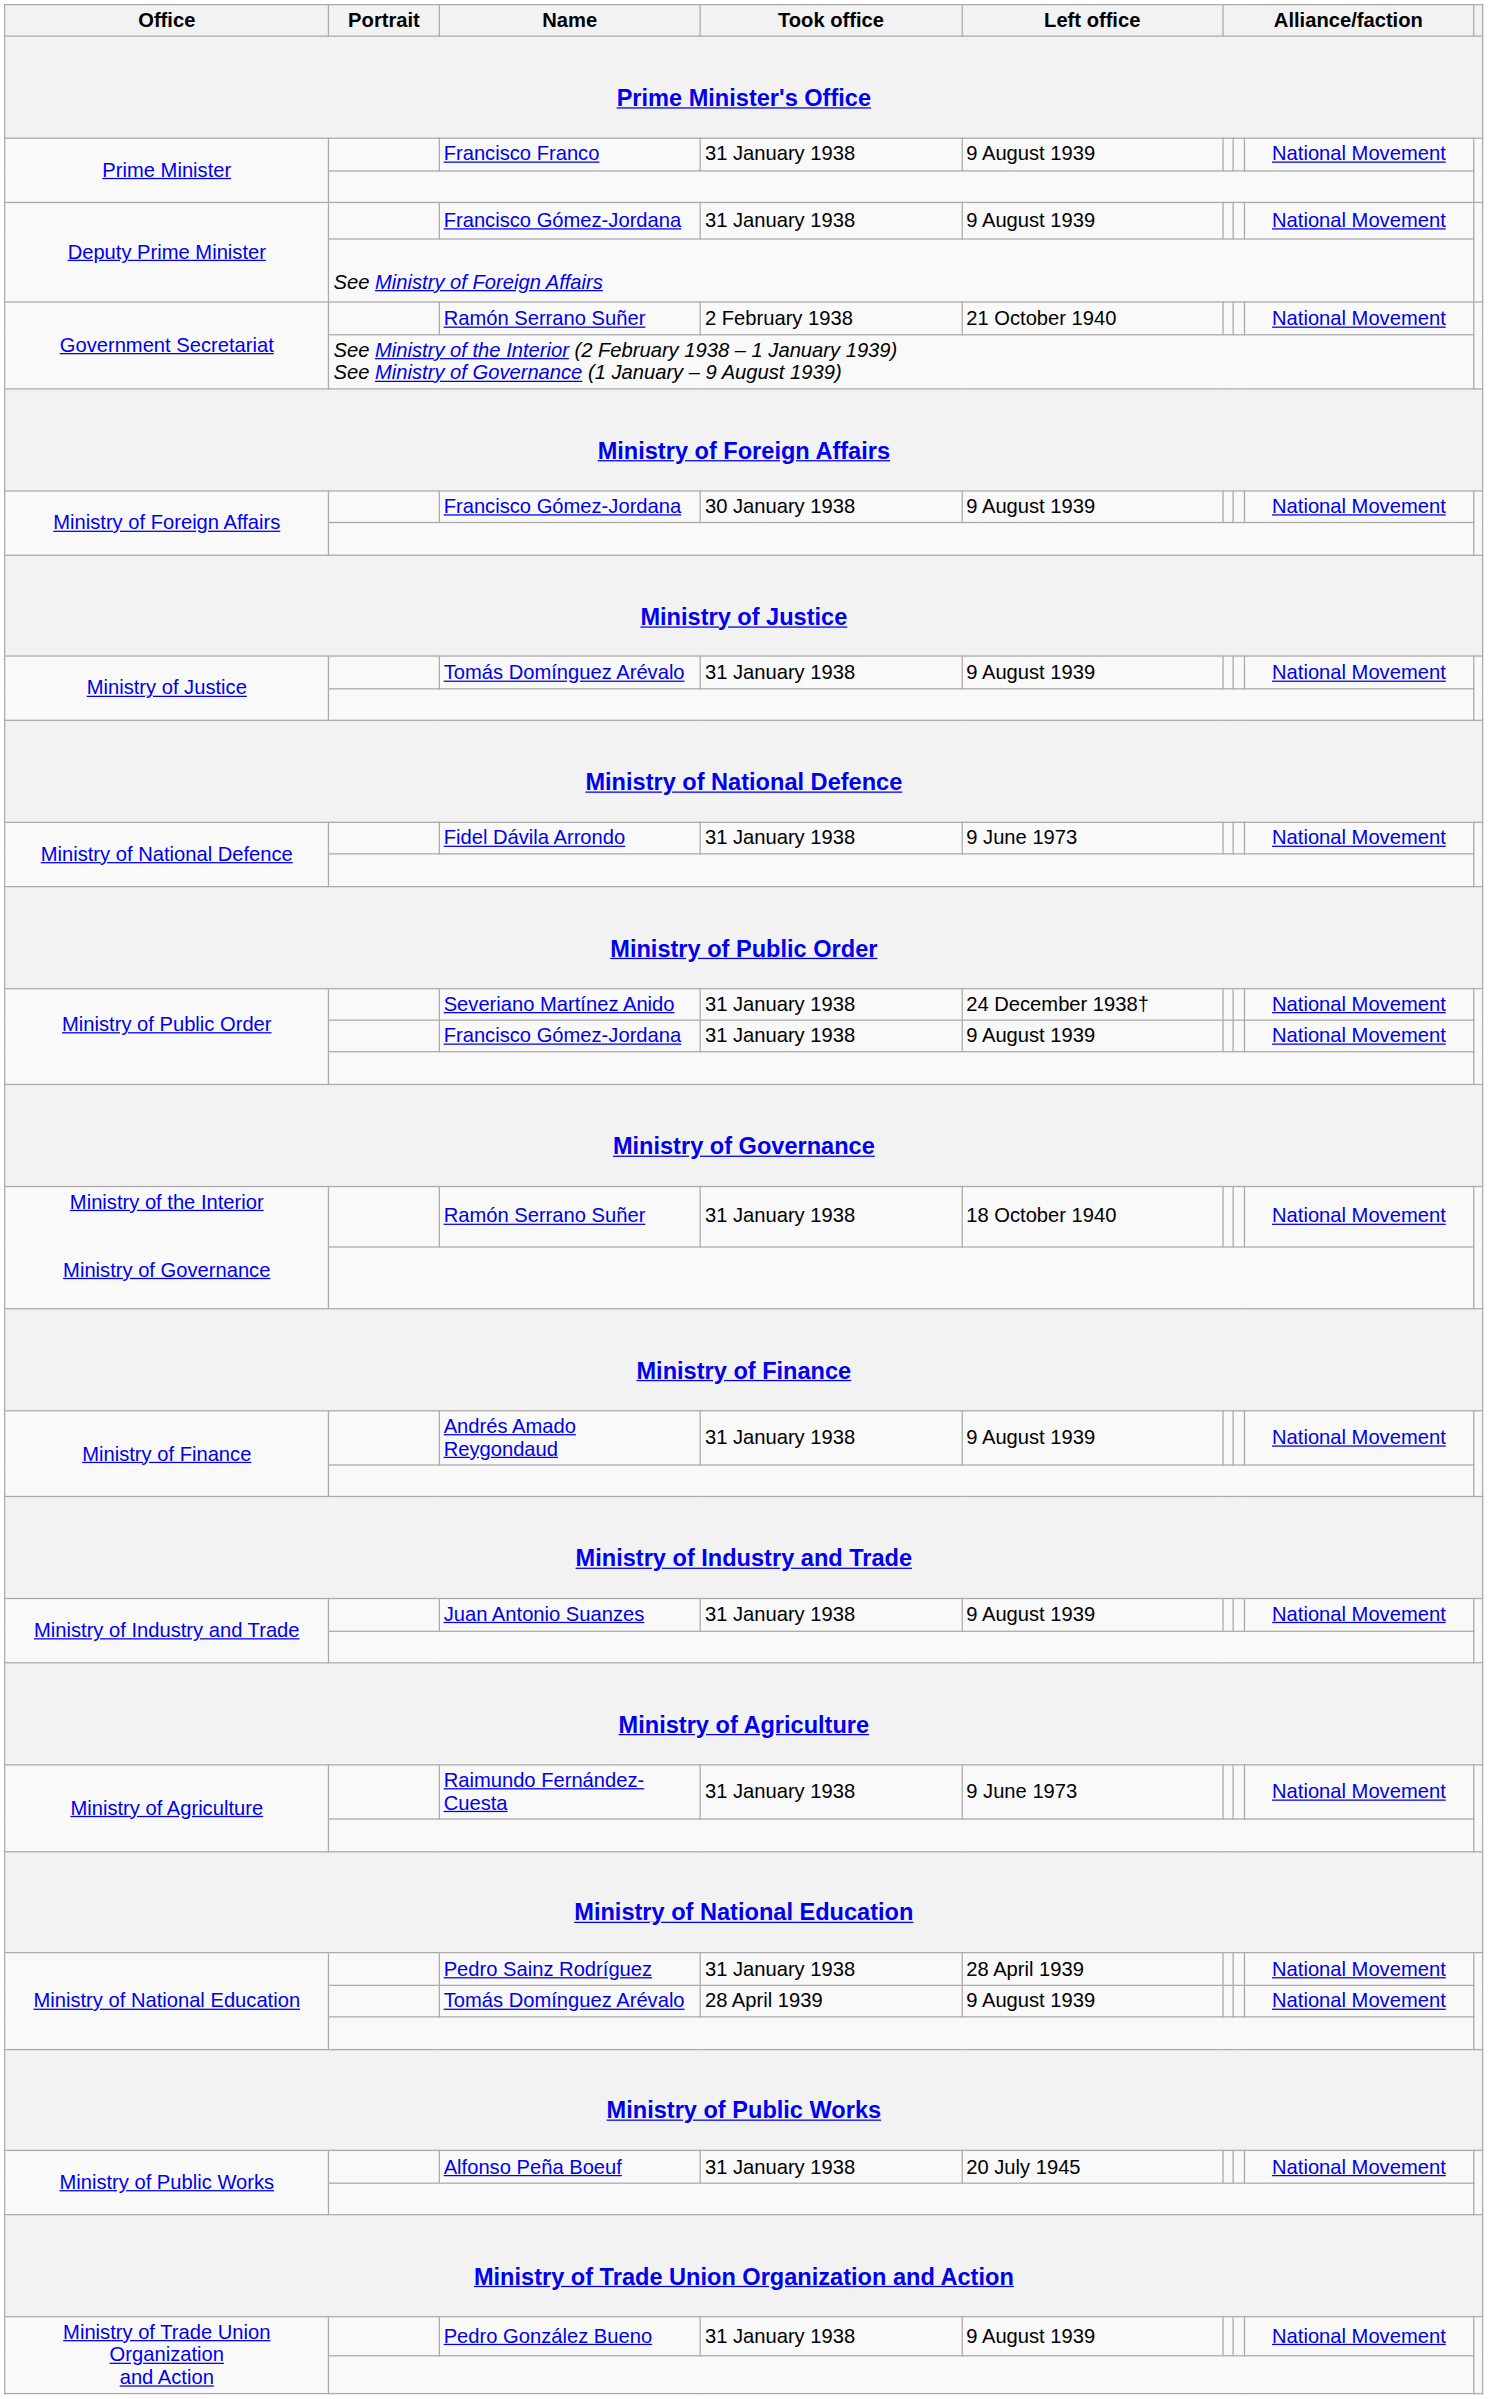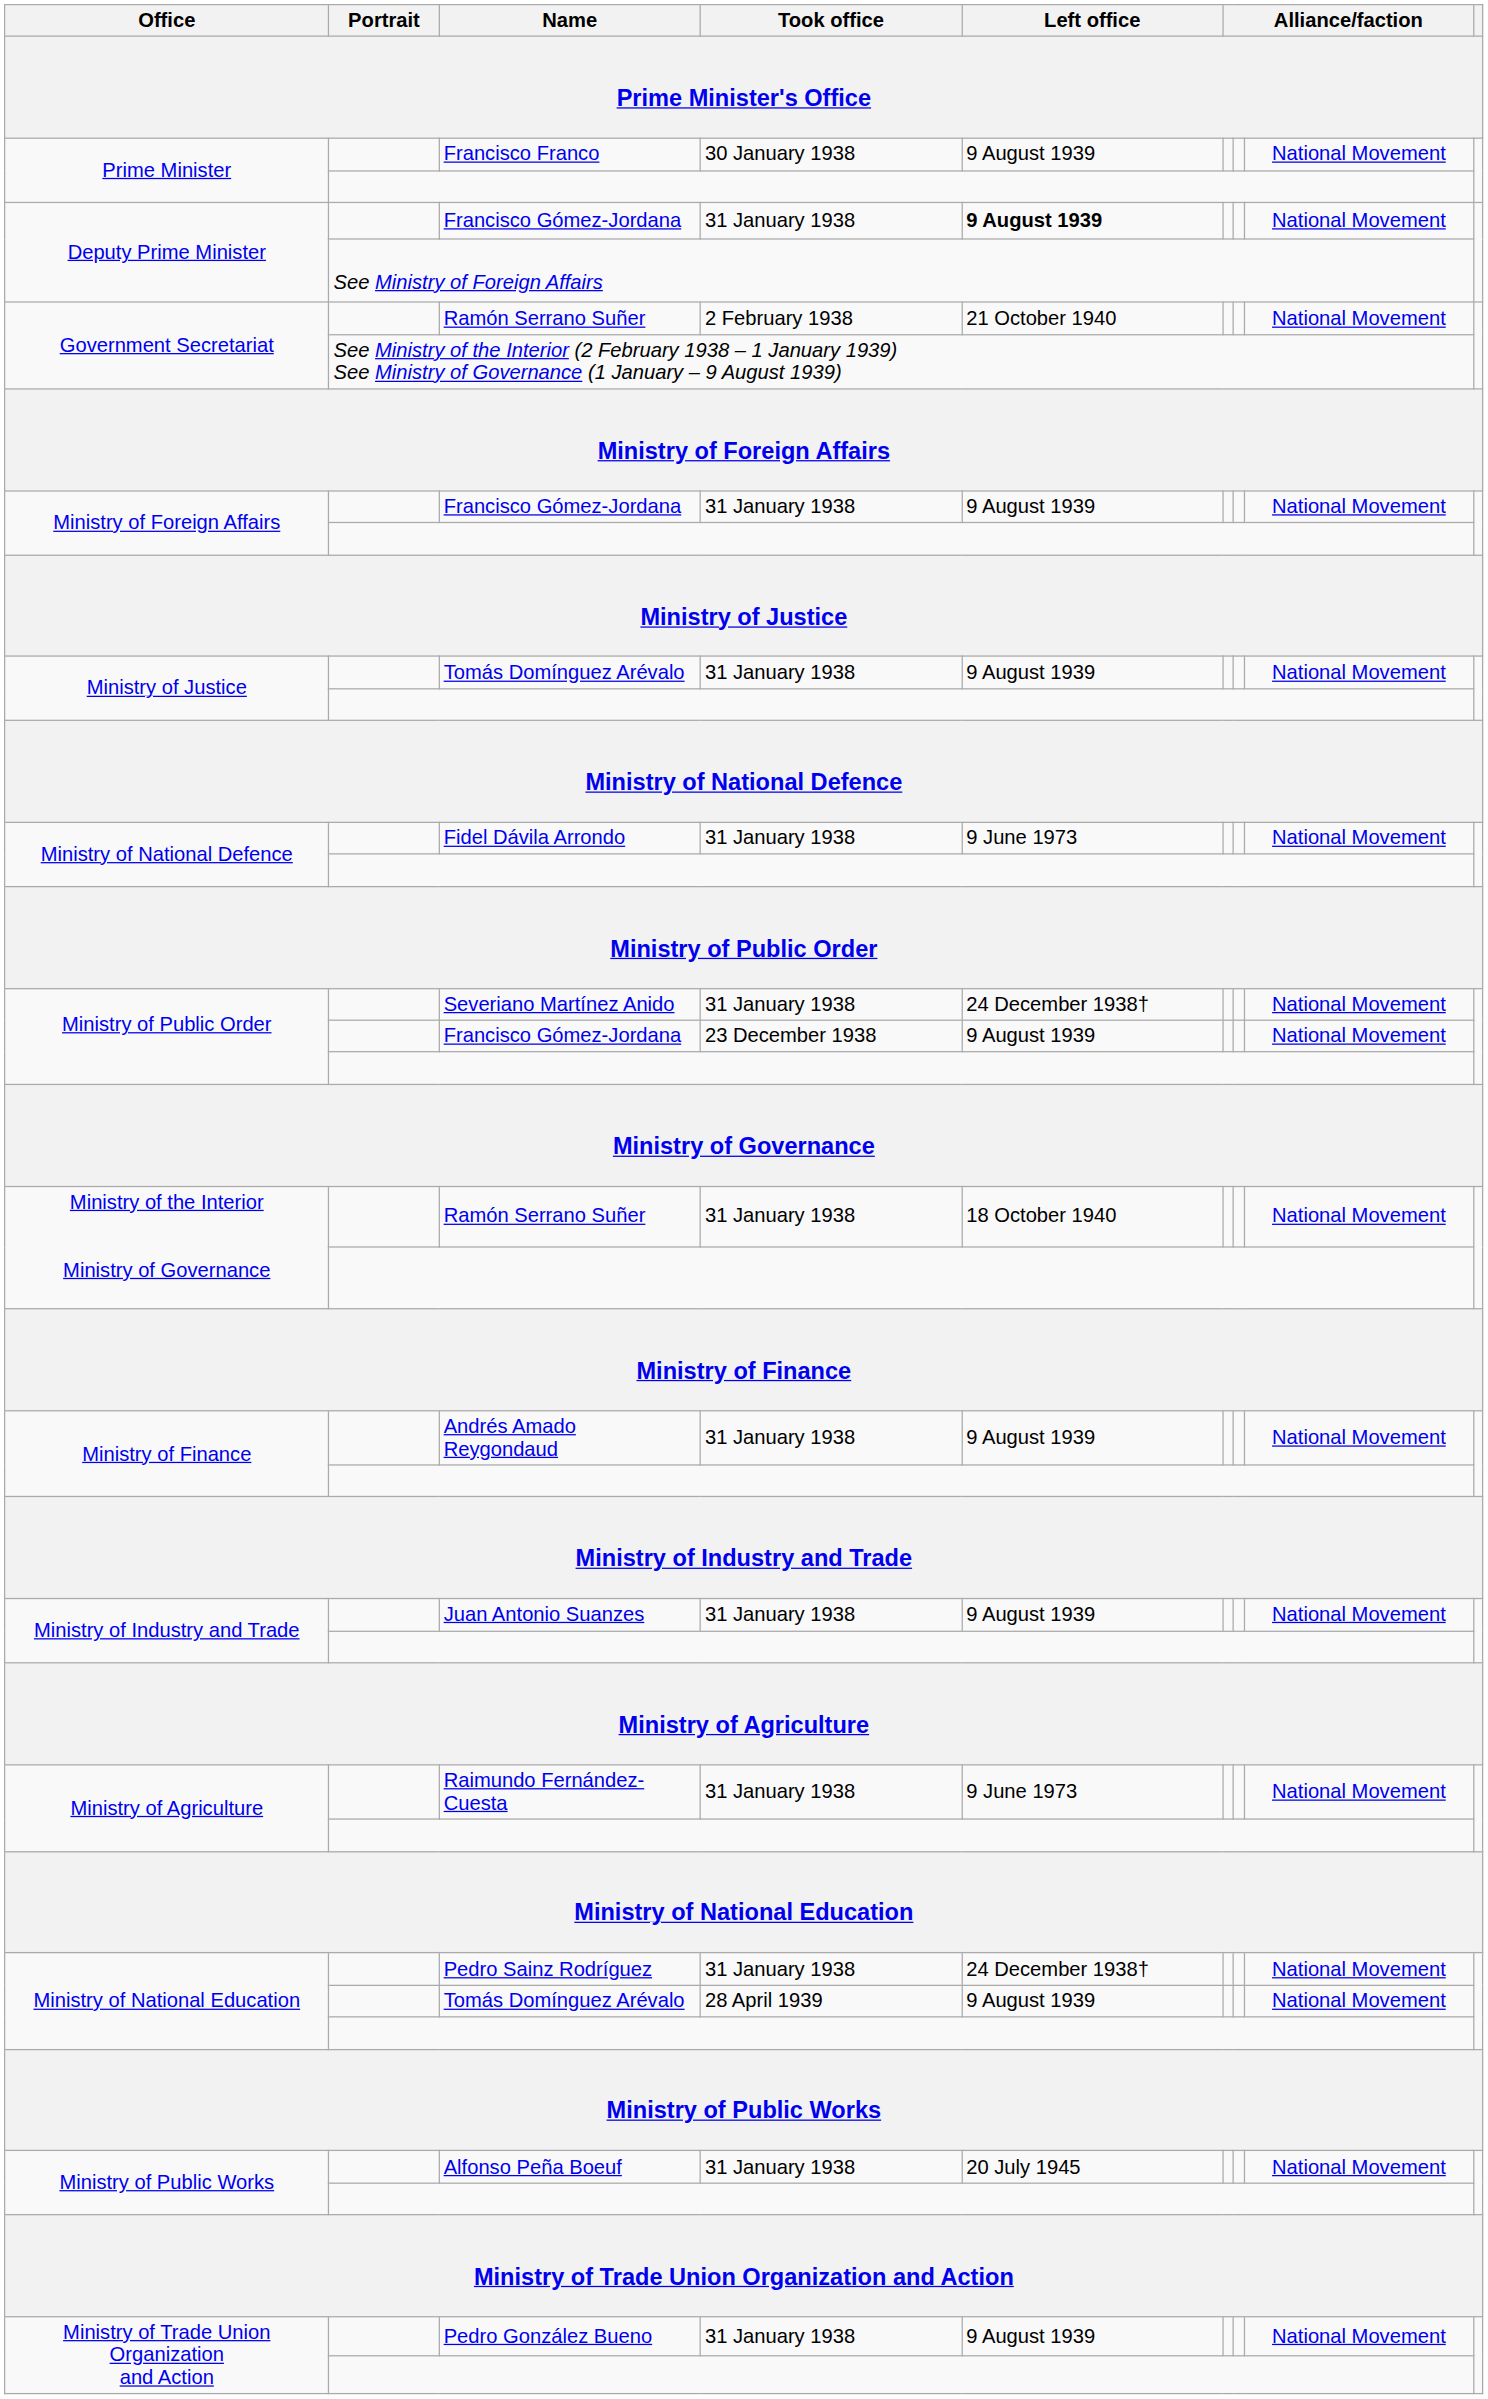(780, 154) 31 January 1938 -> (780, 154) 30 January 1938
(1031, 220) normal -> (1034, 220) bold
(780, 506) 30 January 1938 -> (780, 506) 31 January 1938
(780, 1035) 31 January 1938 -> (791, 1035) 23 December 1938
(1025, 1968) 28 April 1939 -> (1058, 1968) 24 December 1938†
